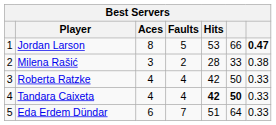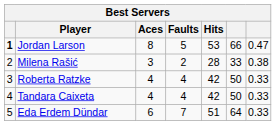(10, 46) normal -> (10, 46) bold
(258, 46) bold -> (258, 46) normal
(214, 96) bold -> (214, 96) normal
(236, 96) bold -> (236, 96) normal
